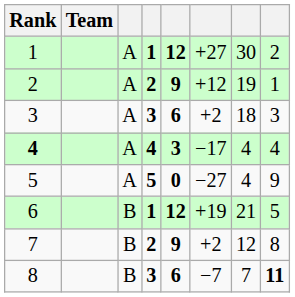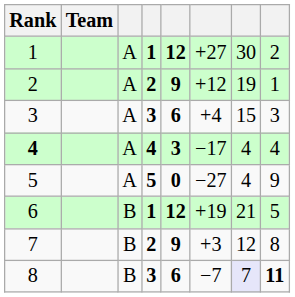(211, 116) +2 -> (211, 116) +4
(246, 116) 18 -> (246, 116) 15
(211, 244) +2 -> (211, 244) +3
(246, 276) no background -> (246, 276) lavender background
